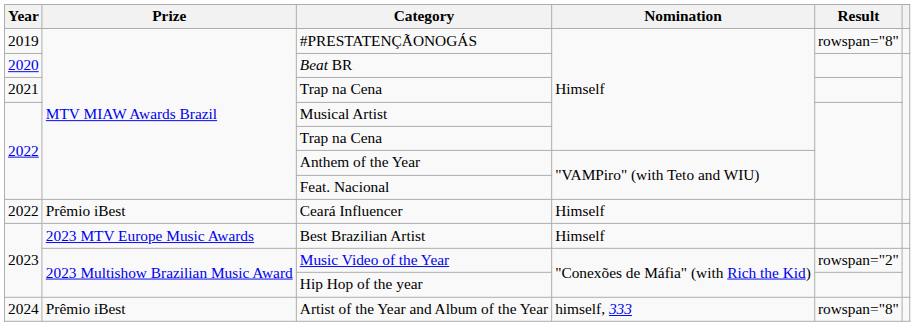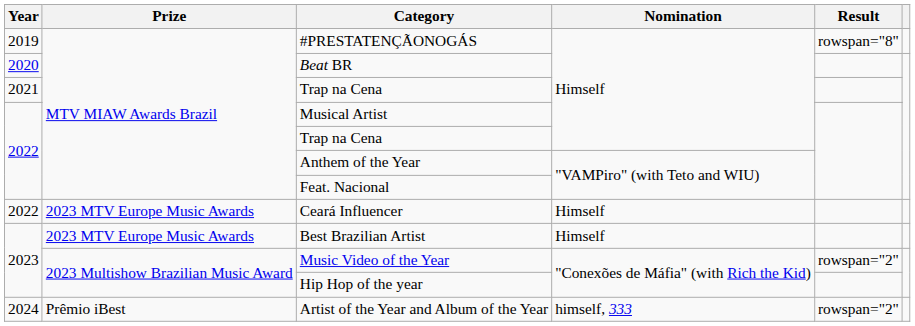(86, 211) Prêmio iBest -> (150, 211) 2023 MTV Europe Music Awards
(858, 308) rowspan="8" -> (858, 308) rowspan="2"
